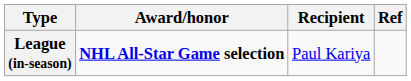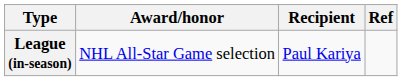(182, 52) bold -> (177, 52) normal
